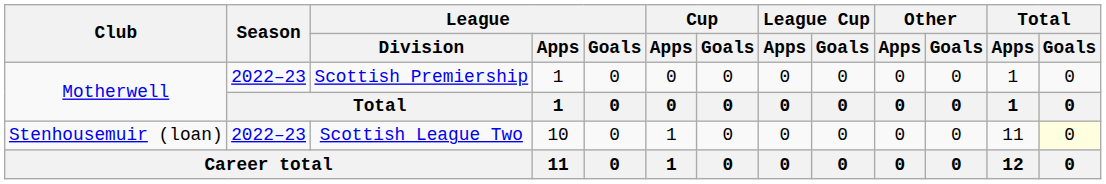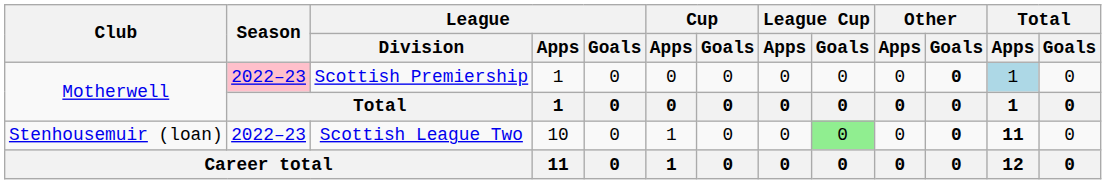(269, 77) no background -> (269, 77) pink background
(956, 77) normal -> (956, 77) bold
(1013, 77) no background -> (1013, 77) lightblue background
(843, 135) no background -> (843, 135) lightgreen background
(956, 135) normal -> (956, 135) bold
(1013, 135) normal -> (1013, 135) bold
(1070, 135) lightyellow background -> (1070, 135) no background
